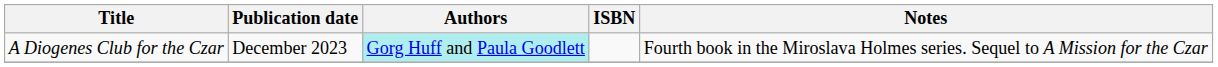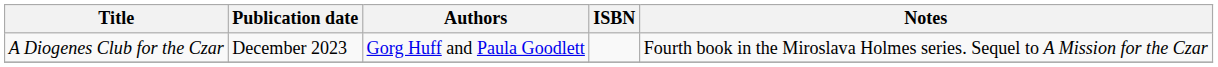(476, 47) paleturquoise background -> (476, 47) no background
